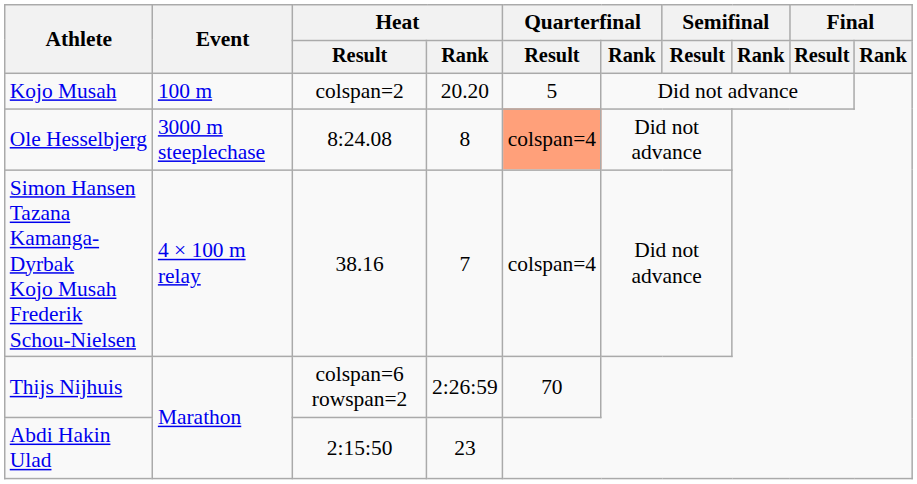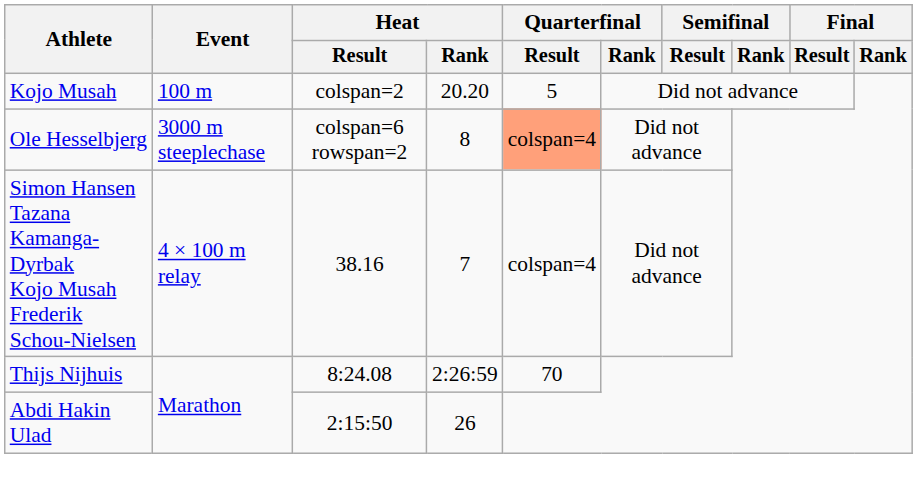(360, 139) 8:24.08 -> (360, 139) colspan=6 rowspan=2
(360, 387) colspan=6 rowspan=2 -> (360, 374) 8:24.08
(465, 448) 23 -> (465, 422) 26
